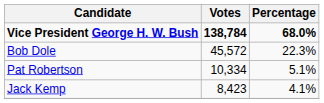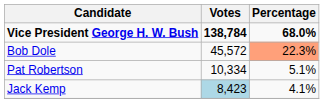(299, 51) no background -> (299, 51) lightsalmon background
(232, 88) no background -> (232, 88) lightblue background
